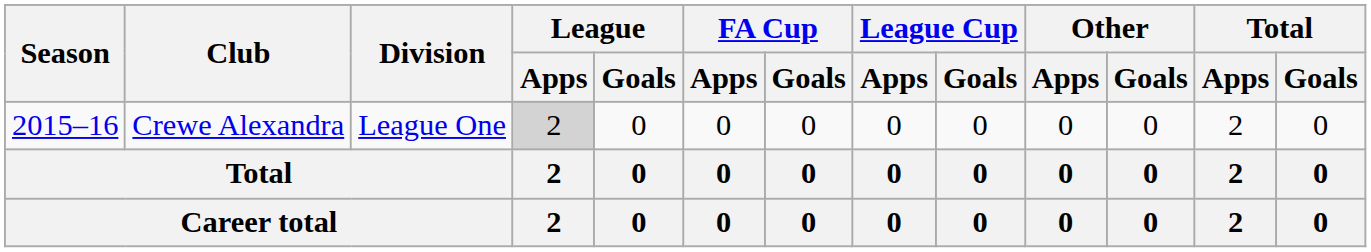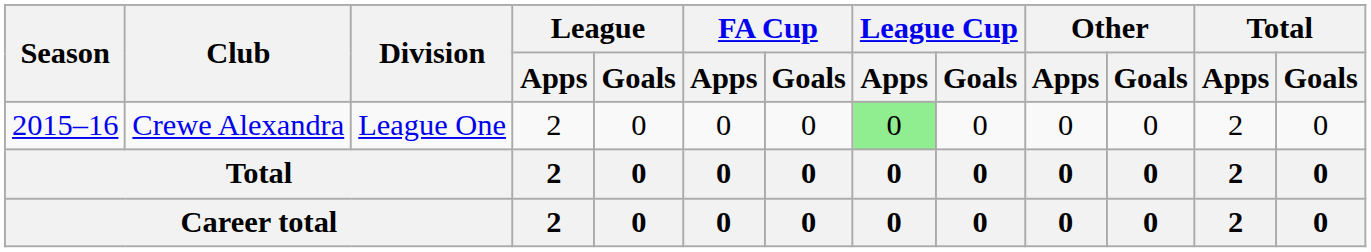(554, 125) lightgrey background -> (554, 125) no background
(894, 125) no background -> (894, 125) lightgreen background
